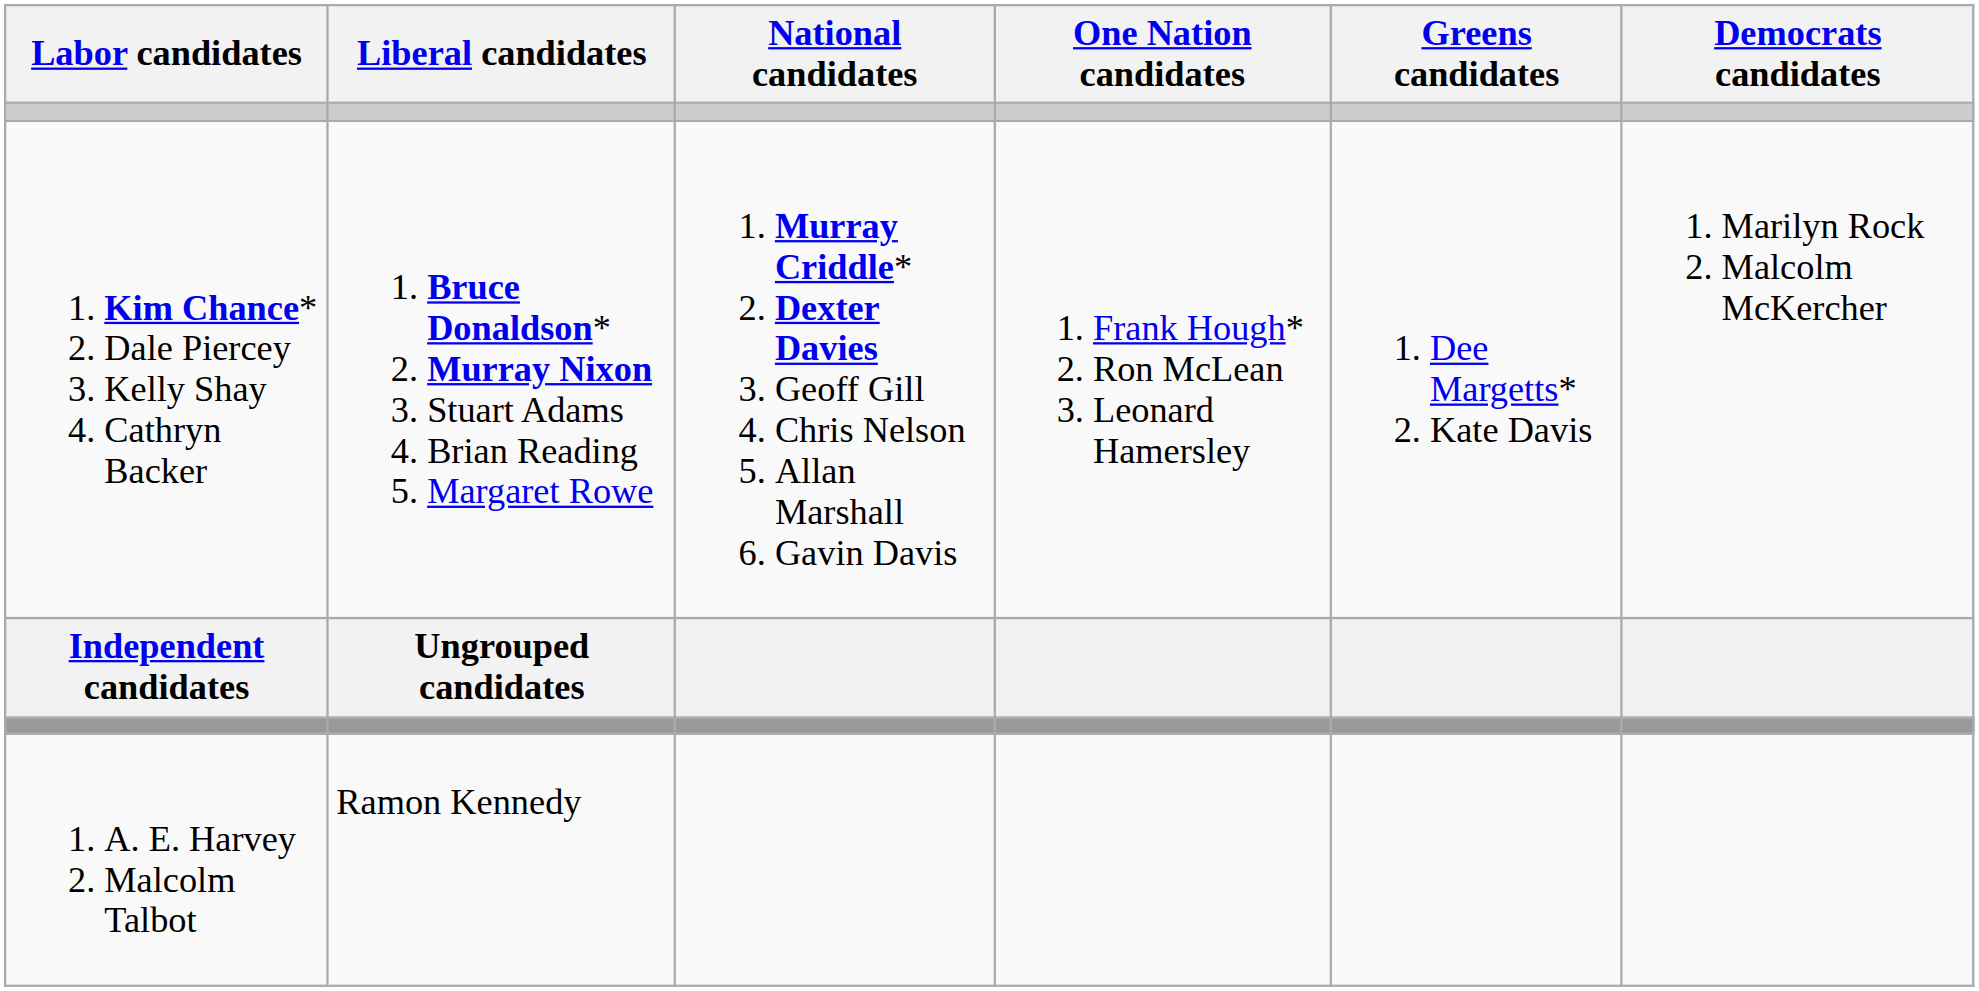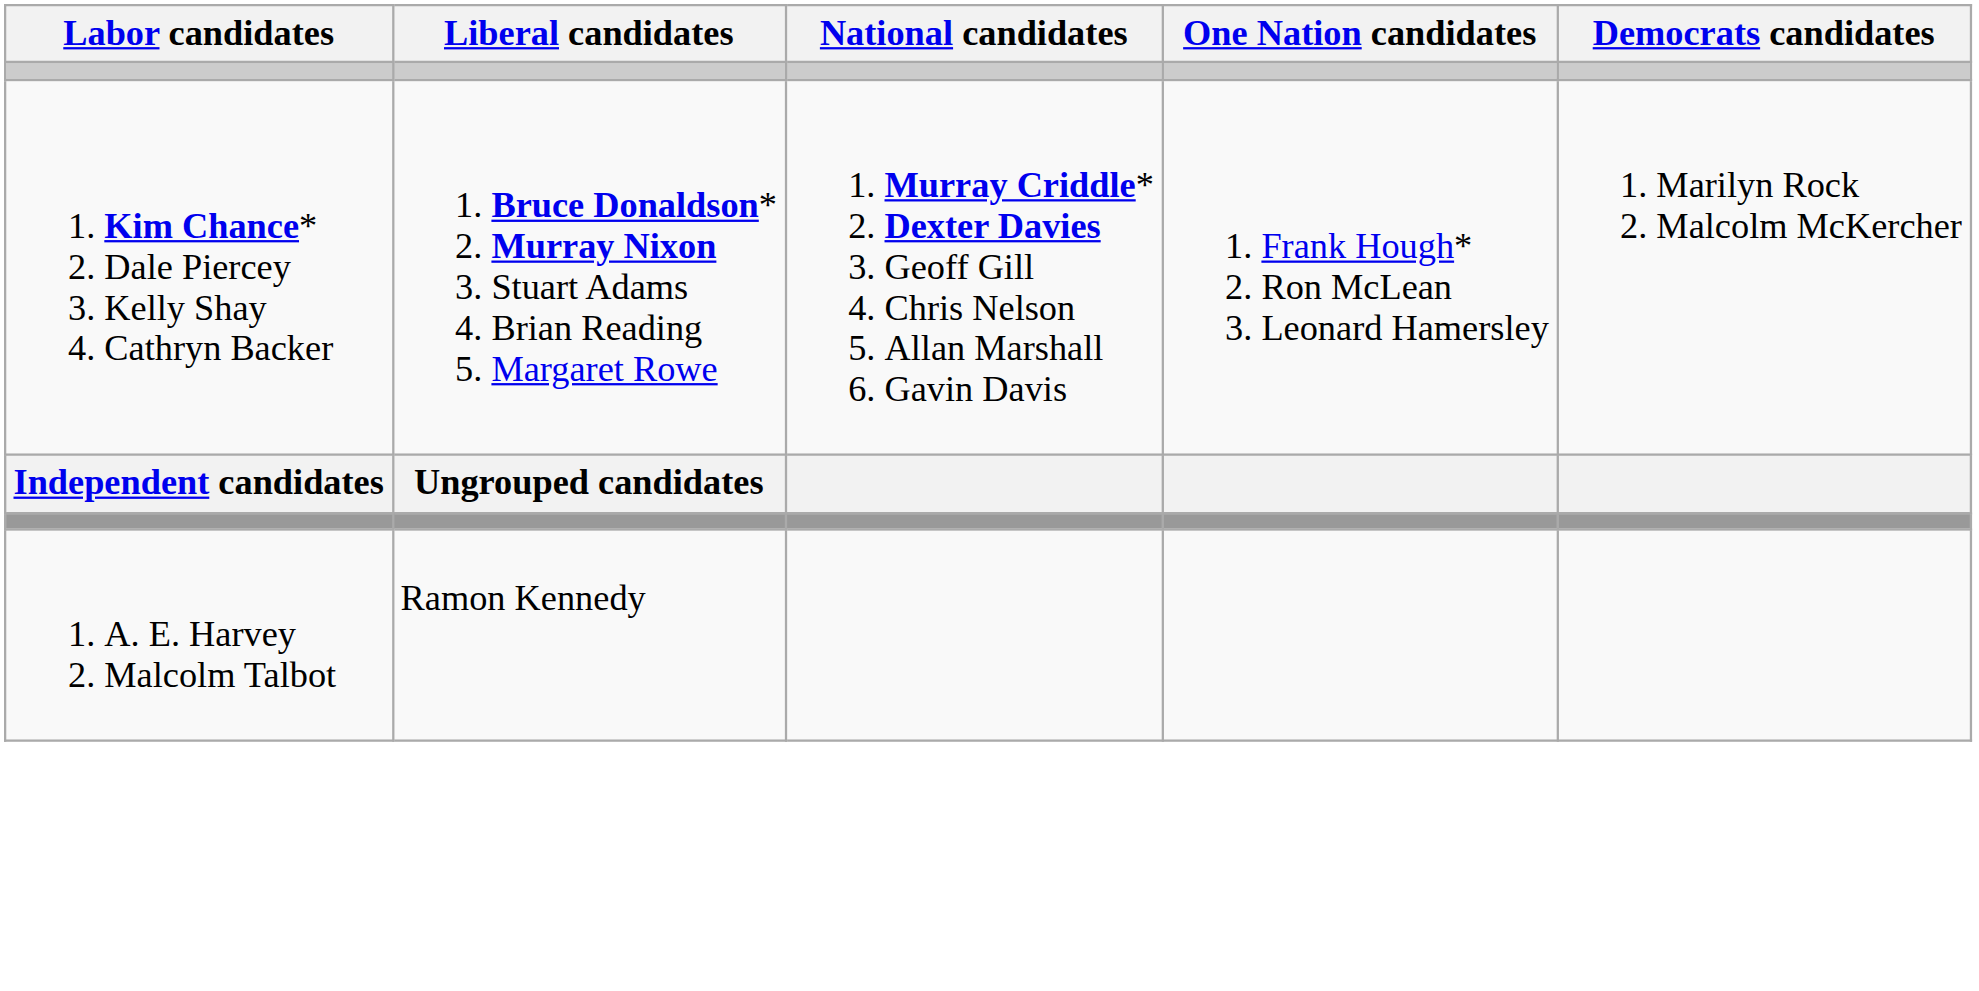- column: (1477, 53)
